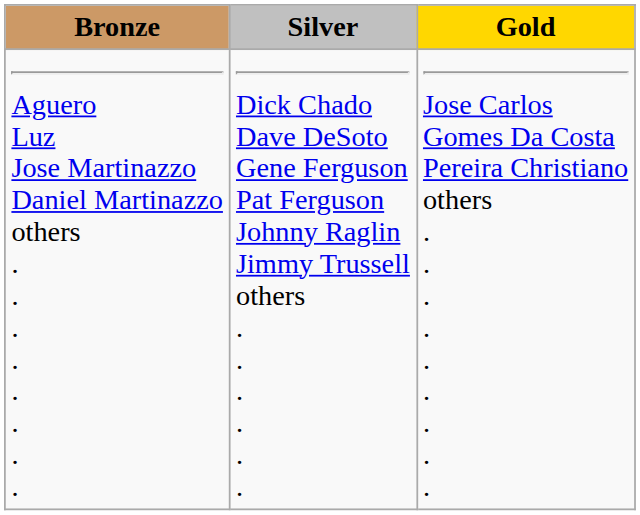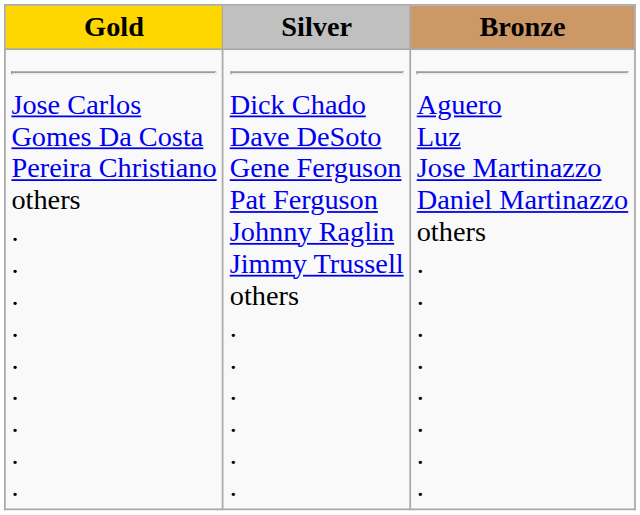columns swapped: (526, 26) <-> (117, 26)
